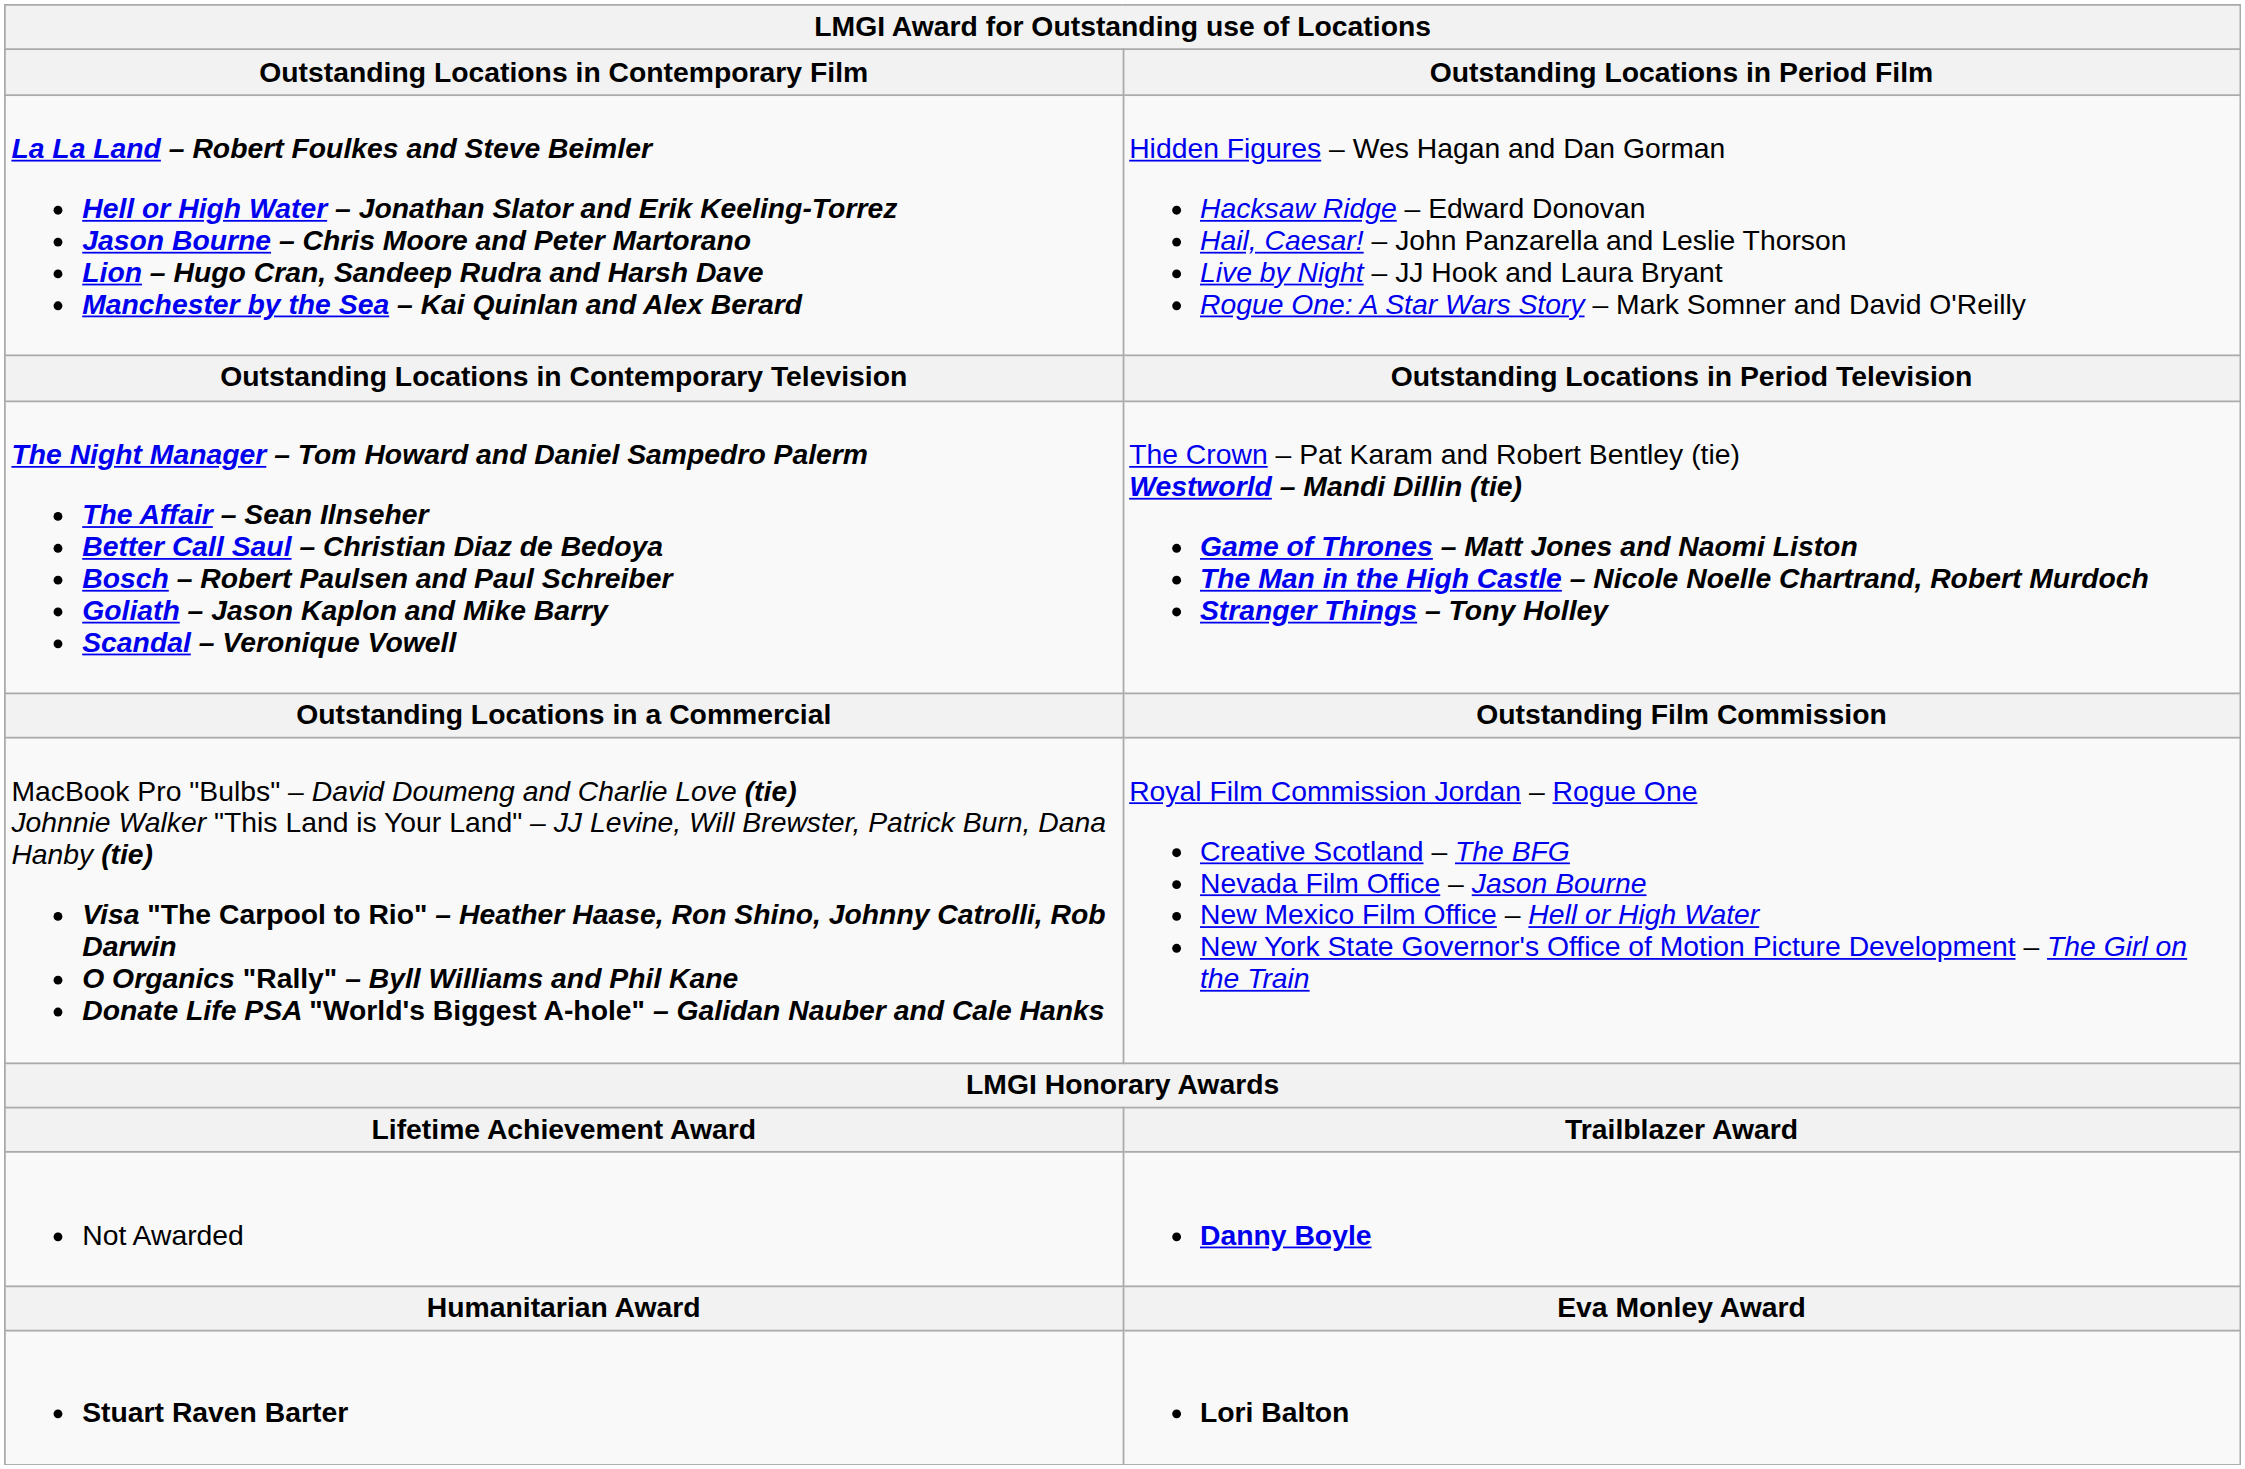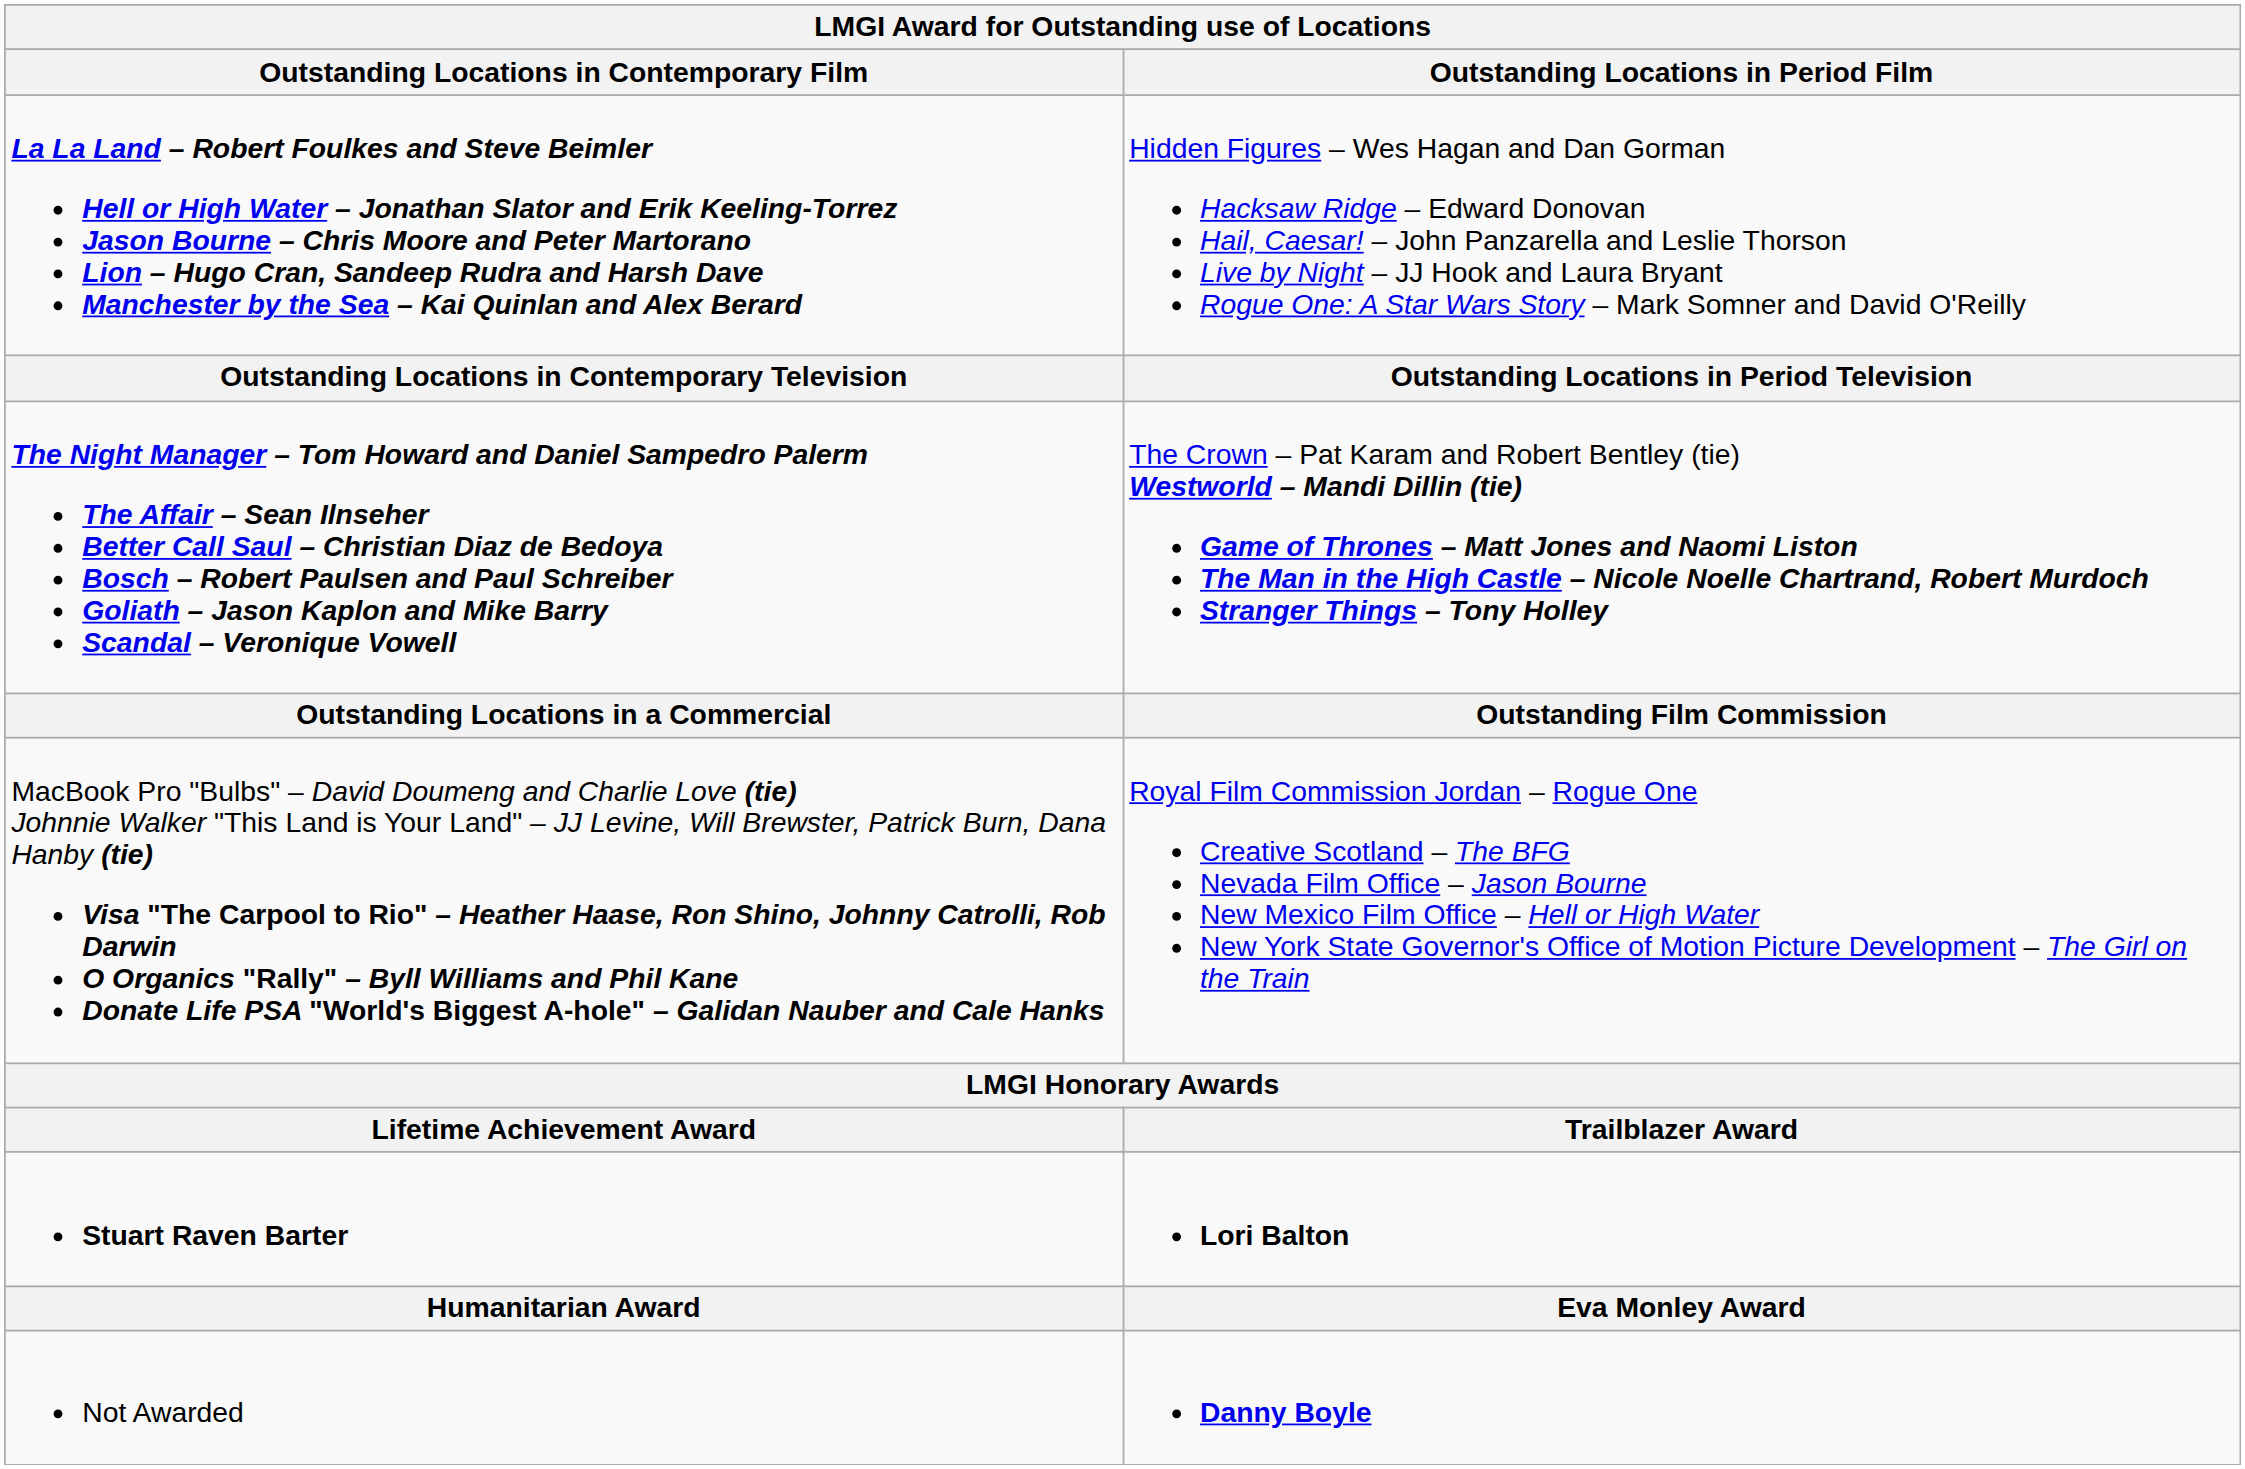rows swapped: (564, 1413) <-> (564, 1235)
